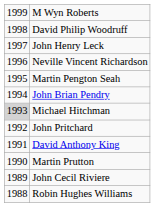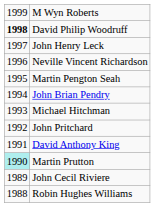(17, 29) normal -> (17, 29) bold
(17, 111) lightgrey background -> (17, 111) no background
(17, 161) no background -> (17, 161) paleturquoise background
